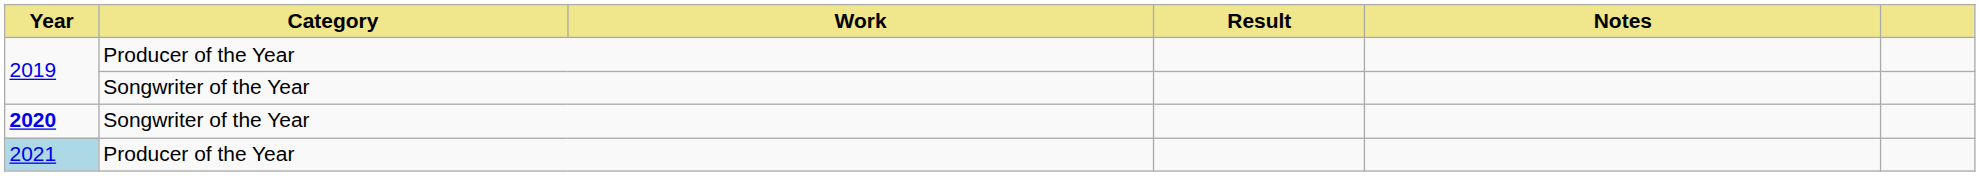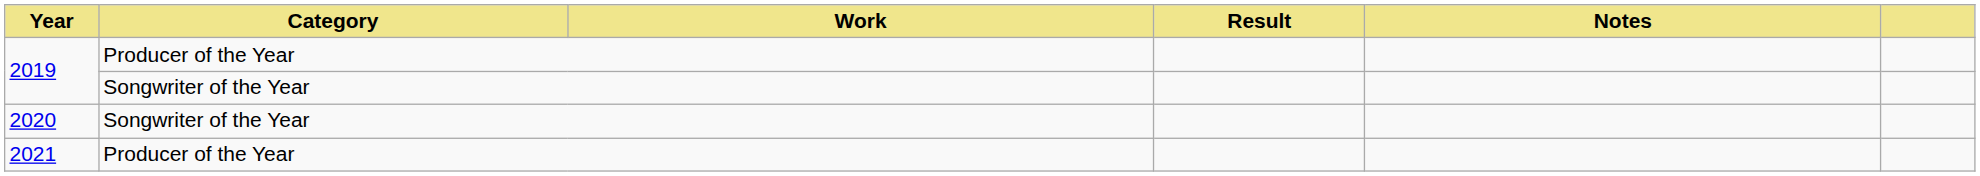(33, 120) bold -> (33, 120) normal
(33, 154) lightblue background -> (33, 154) no background
